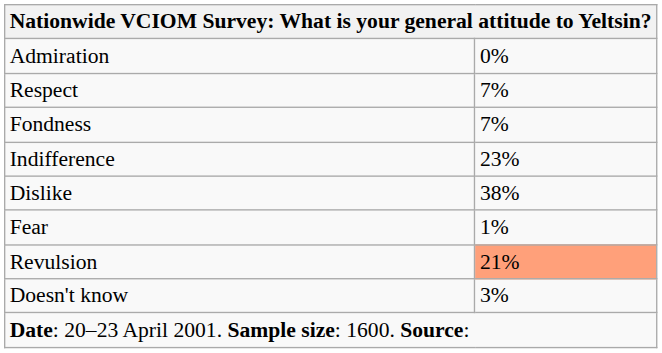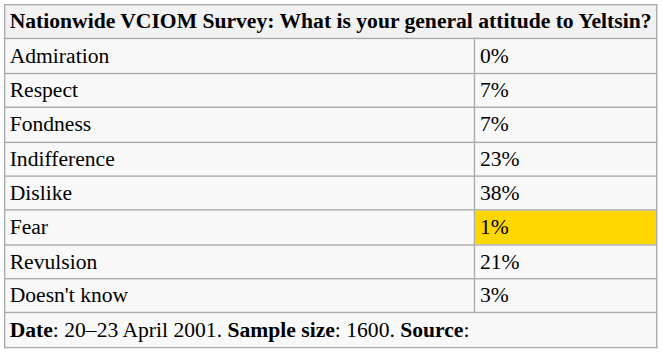(494, 227) no background -> (494, 227) gold background
(500, 261) lightsalmon background -> (500, 261) no background
